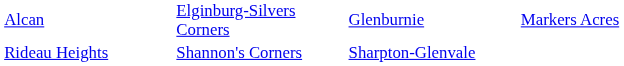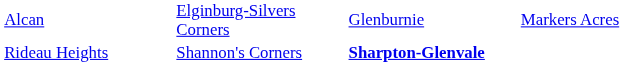(412, 52) normal -> (417, 52) bold
